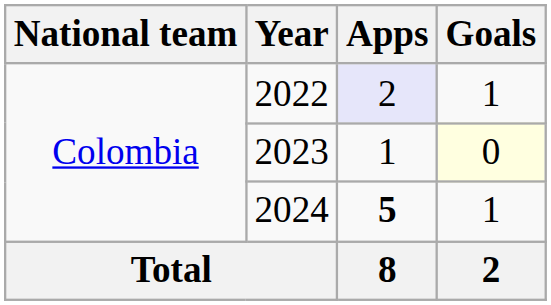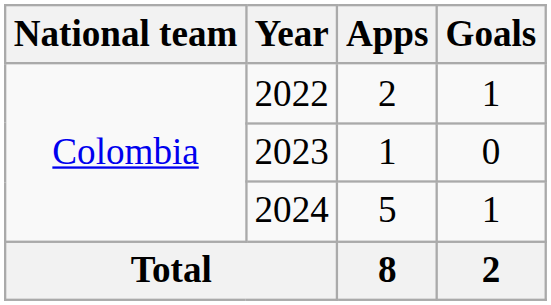(387, 92) lavender background -> (387, 92) no background
(491, 151) lightyellow background -> (491, 151) no background
(387, 210) bold -> (387, 210) normal
